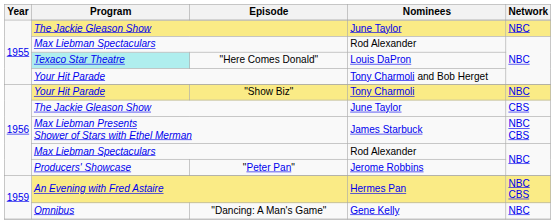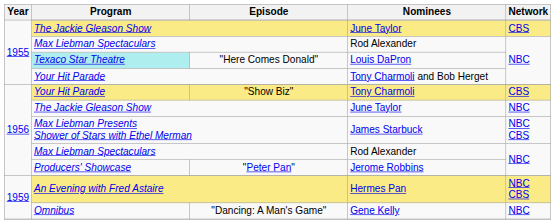(519, 28) NBC -> (519, 28) CBS
(519, 92) NBC -> (519, 92) CBS
(519, 108) CBS -> (519, 108) NBC
